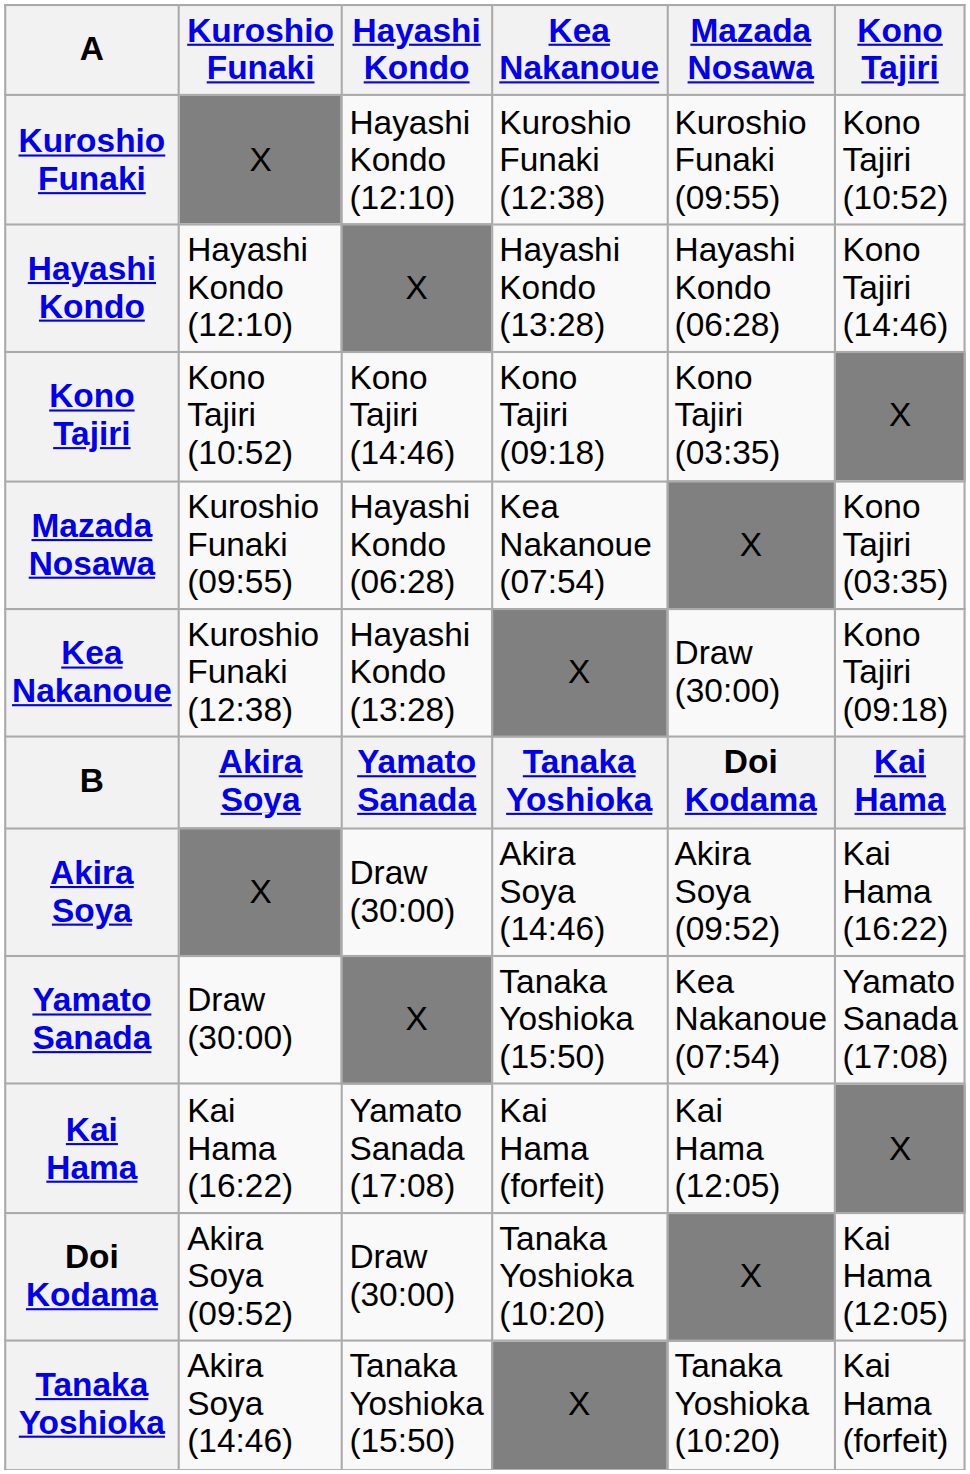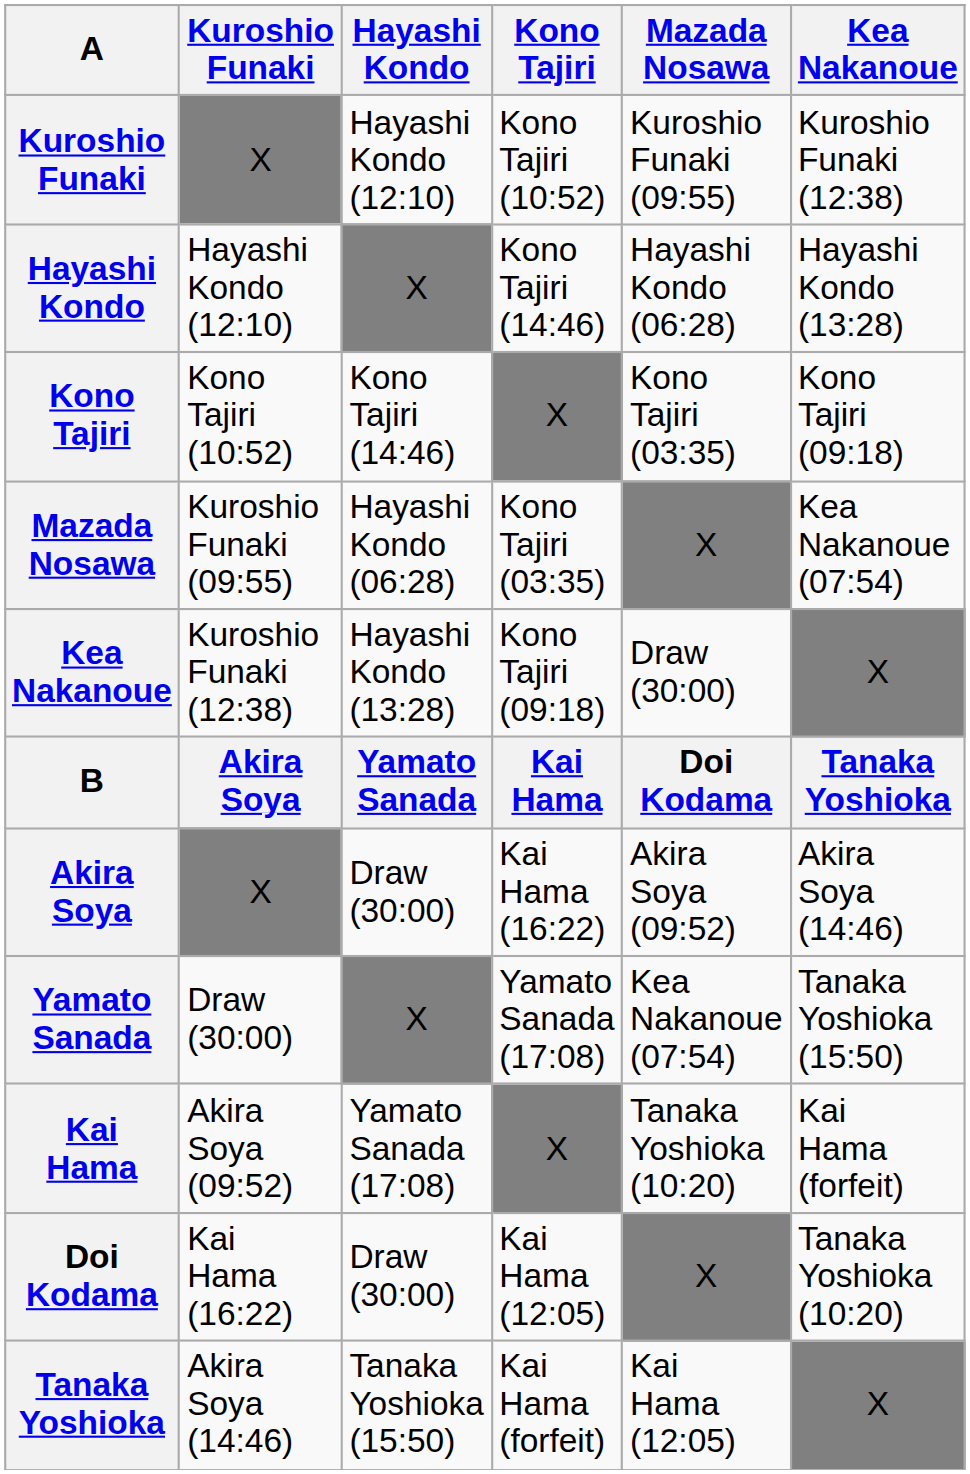columns swapped: (900, 49) <-> (579, 49)
(240, 1147) Kai Hama (16:22) -> (240, 1147) Akira Soya (09:52)
(728, 1147) Kai Hama (12:05) -> (697, 1147) Tanaka Yoshioka (10:20)
(240, 1276) Akira Soya (09:52) -> (240, 1276) Kai Hama (16:22)
(742, 1404) Tanaka Yoshioka (10:20) -> (683, 1404) Kai Hama (12:05)
